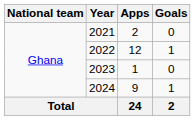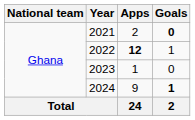(171, 32) normal -> (171, 32) bold
(135, 50) normal -> (135, 50) bold
(171, 87) normal -> (171, 87) bold
